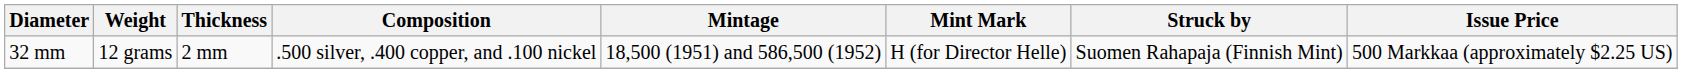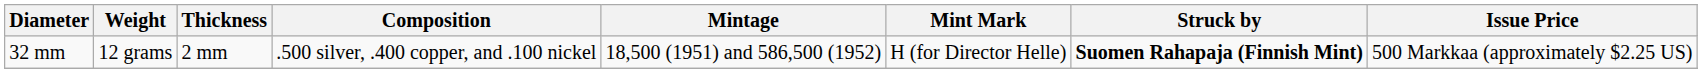(1209, 52) normal -> (1219, 52) bold
